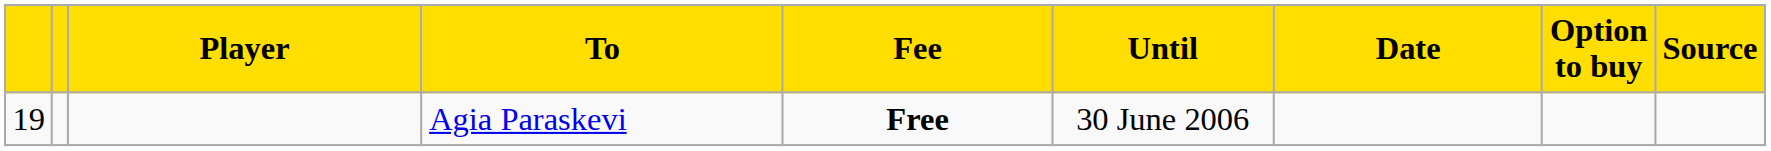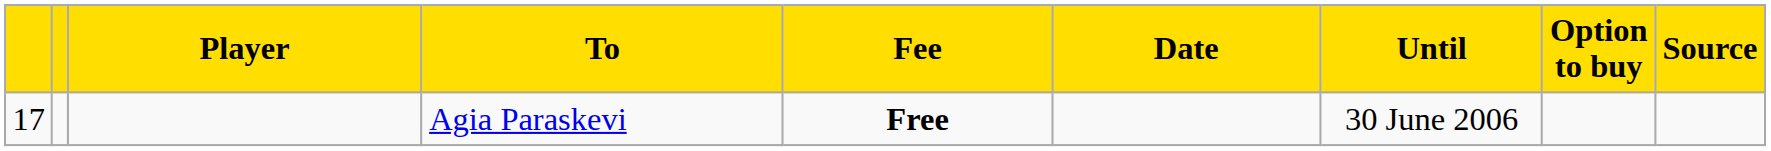columns swapped: (1408, 48) <-> (1163, 48)
(29, 118) 19 -> (29, 118) 17
